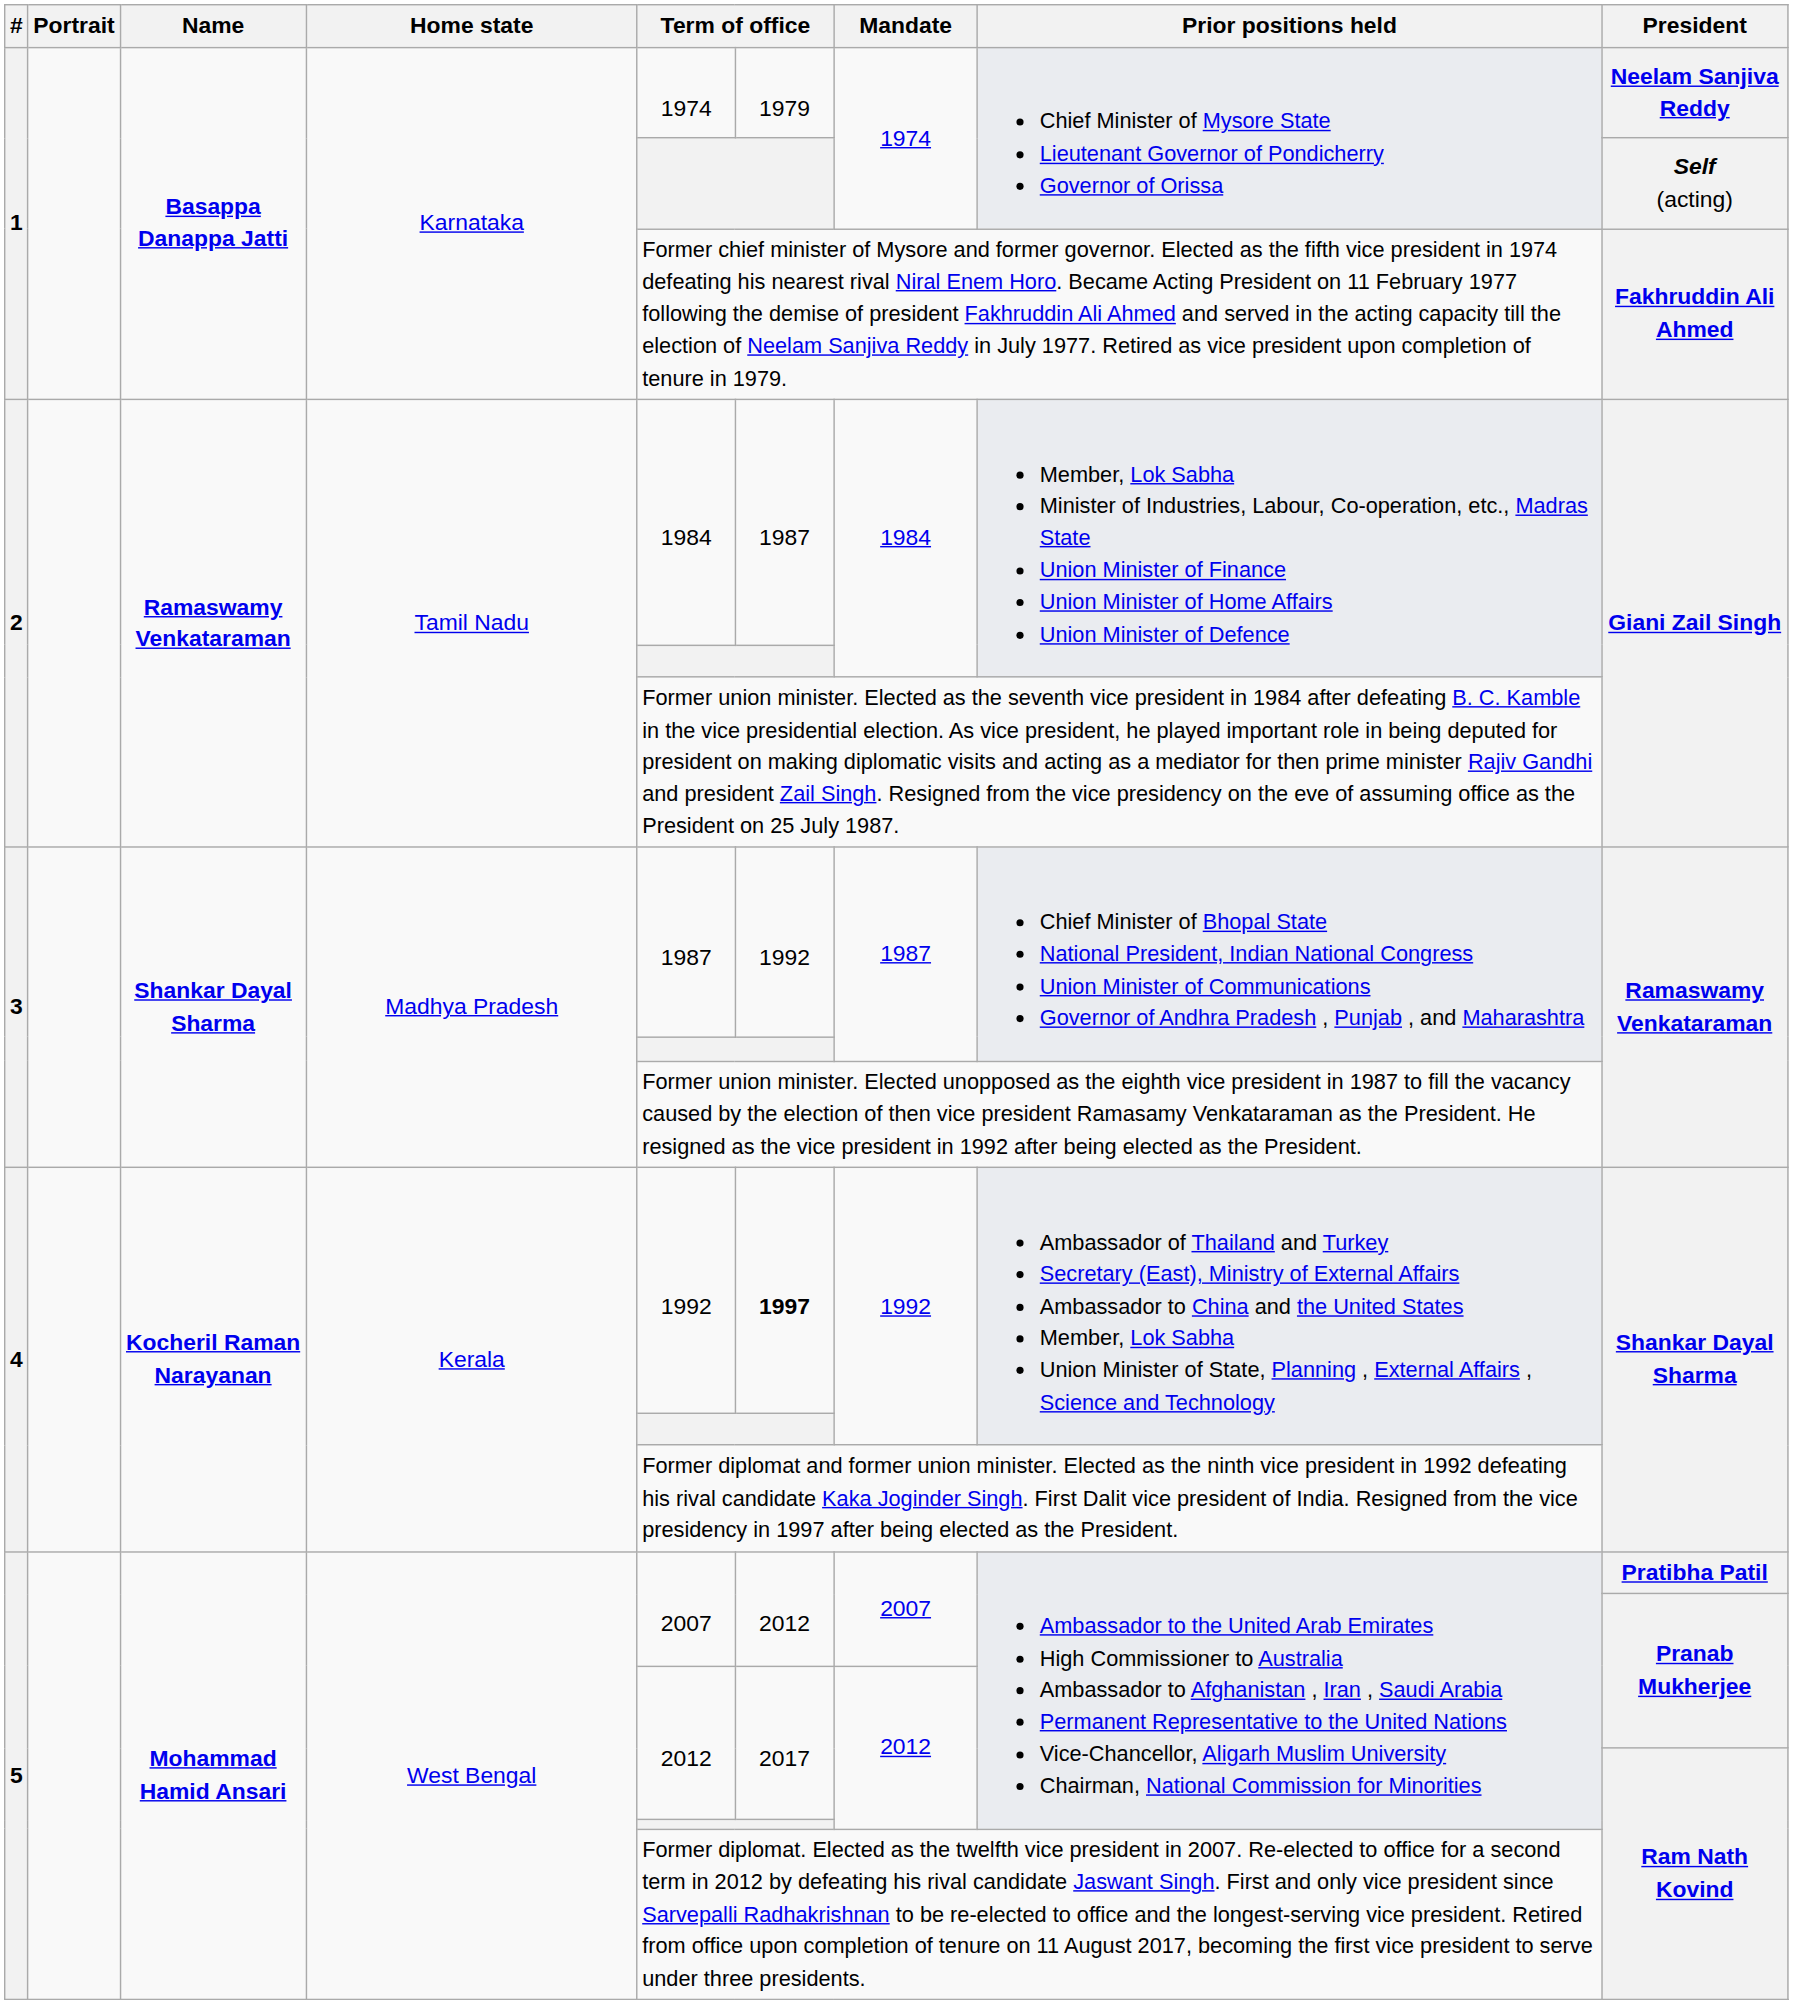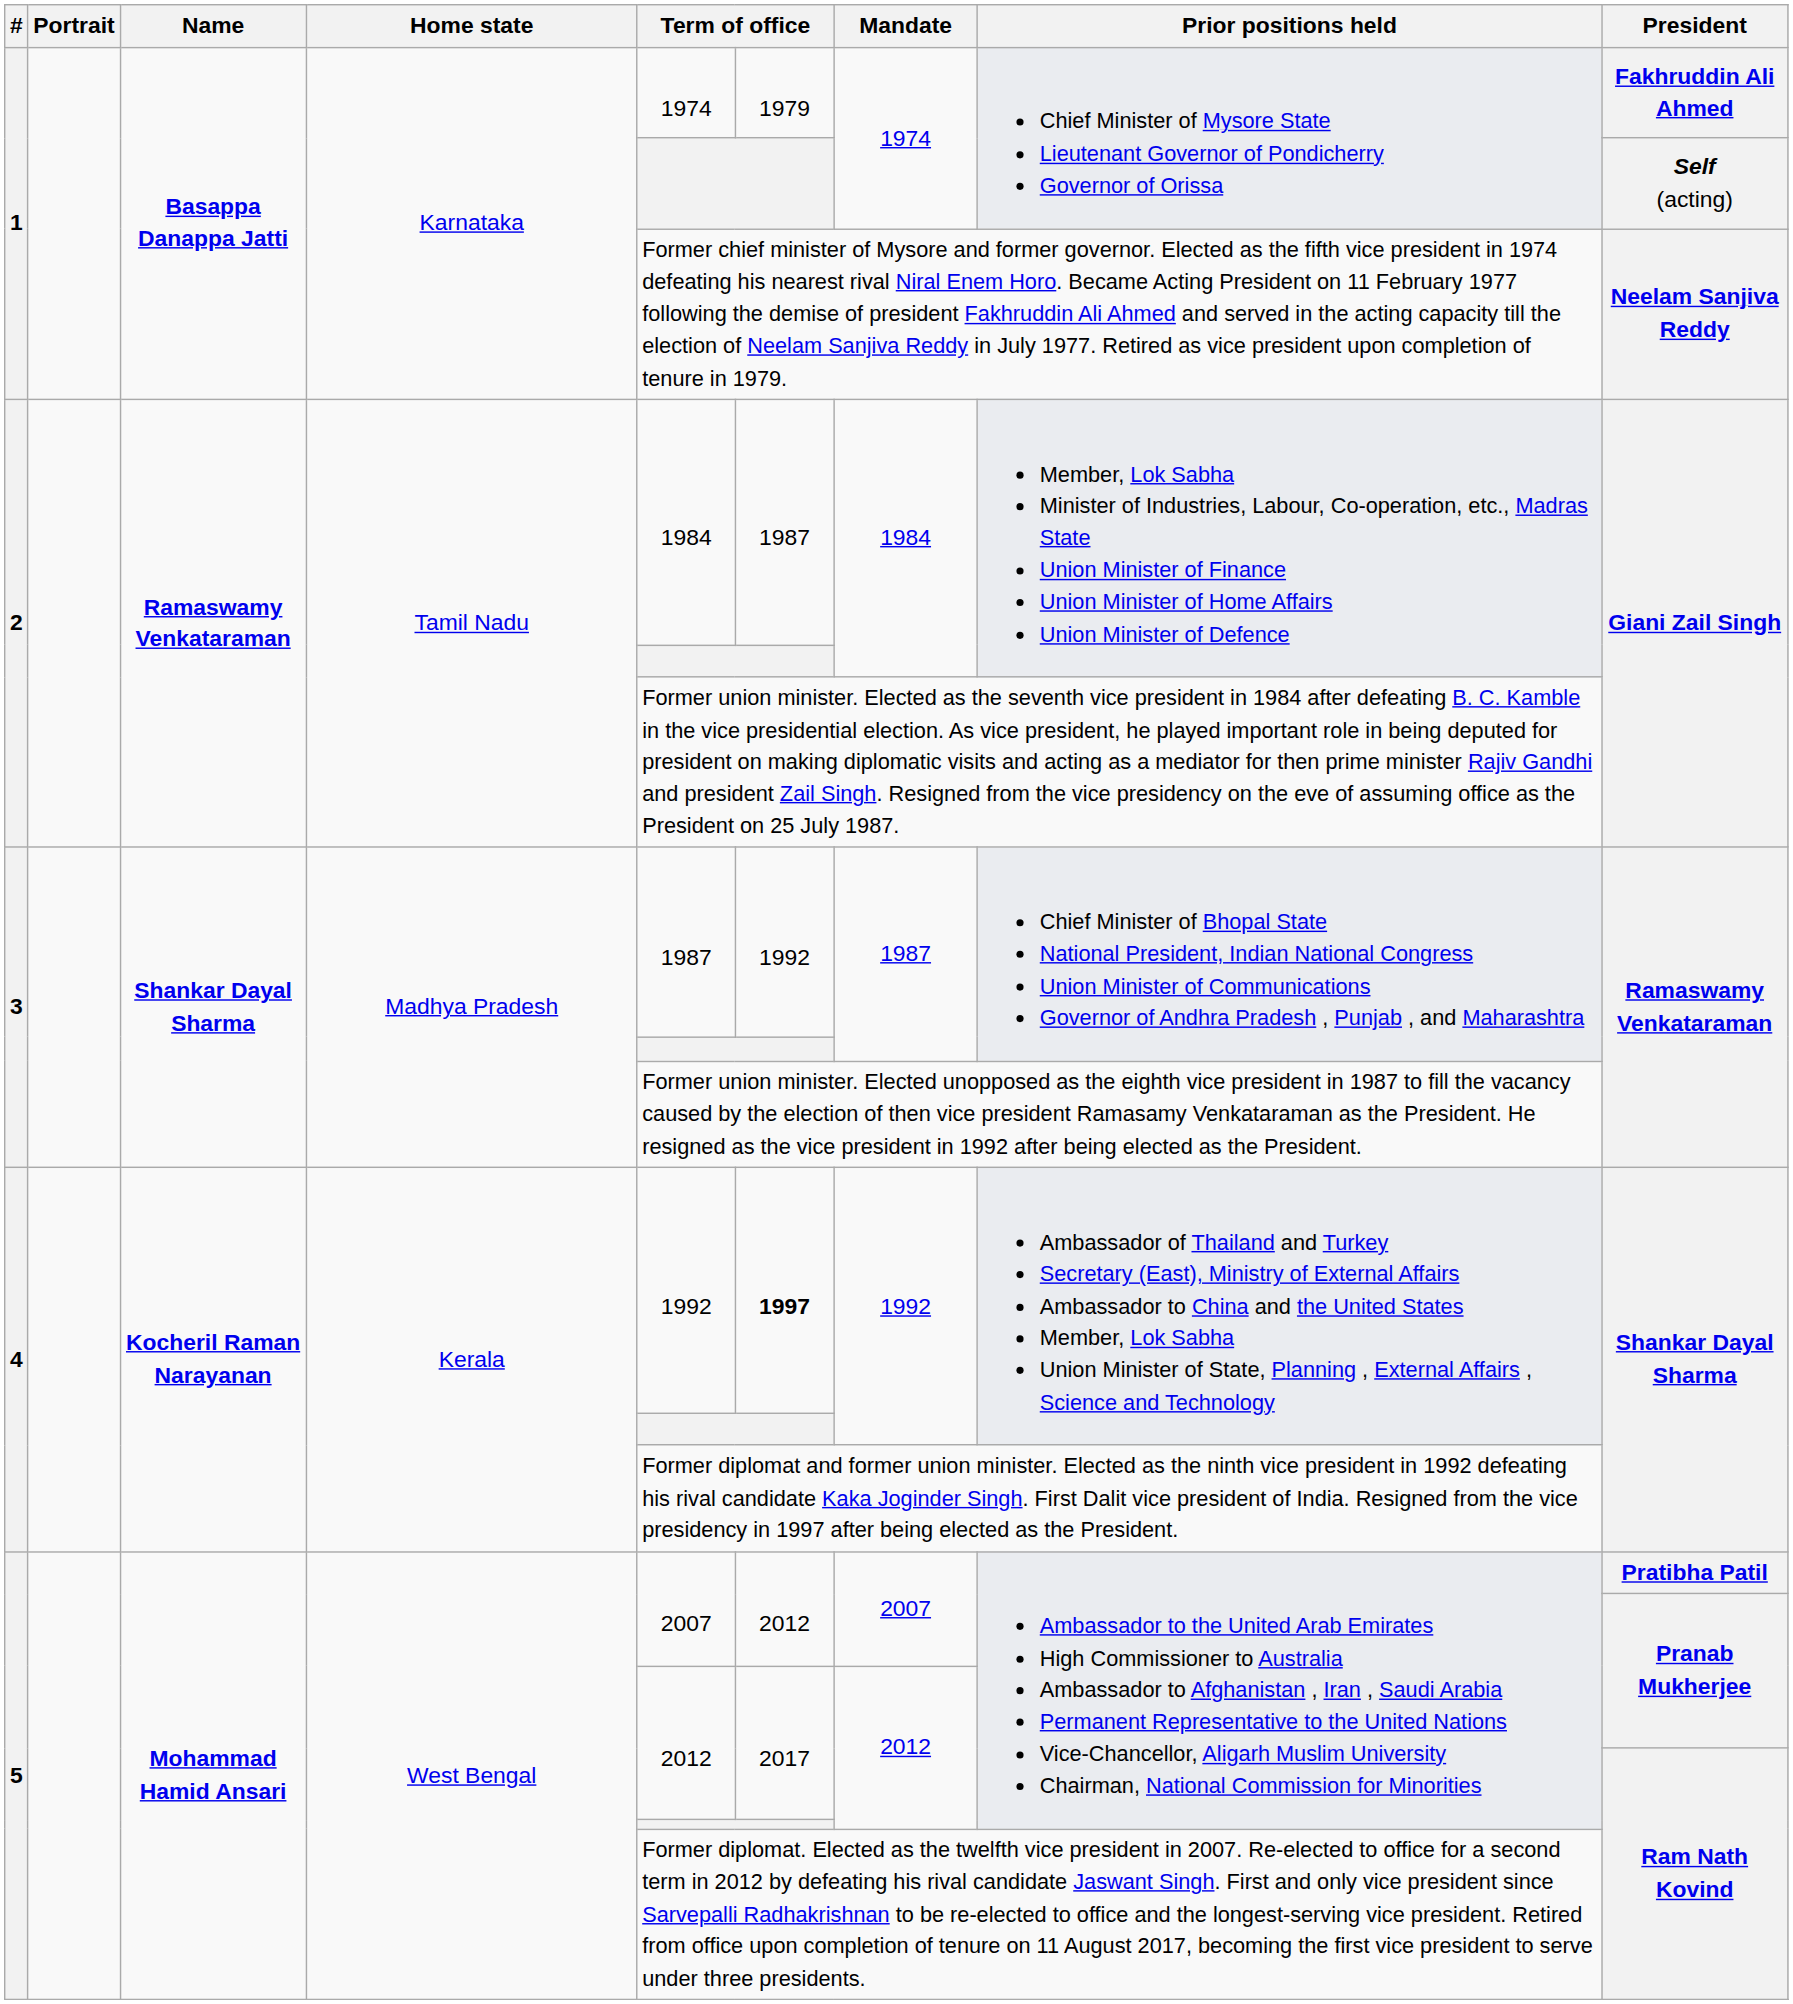(1695, 92) Neelam Sanjiva Reddy -> (1695, 92) Fakhruddin Ali Ahmed
(1695, 313) Fakhruddin Ali Ahmed -> (1695, 313) Neelam Sanjiva Reddy
